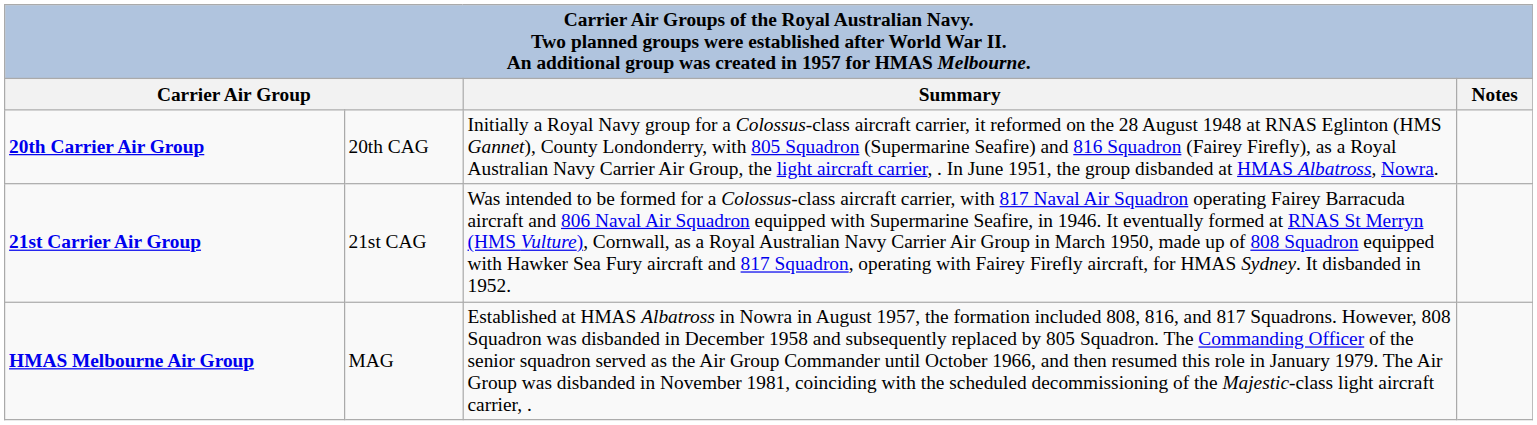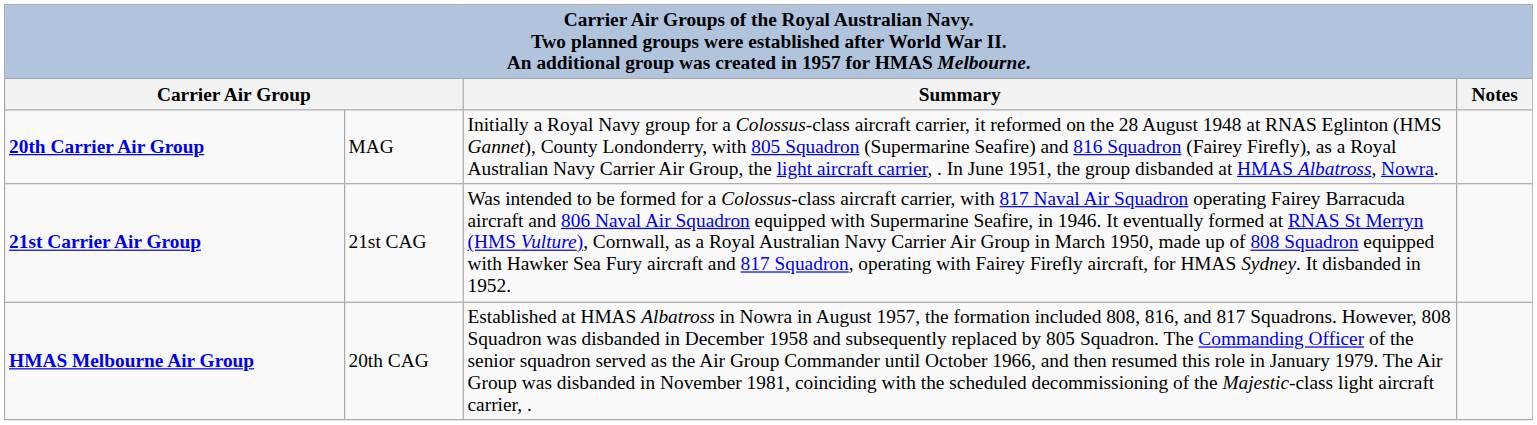(389, 146) 20th CAG -> (371, 146) MAG
(371, 360) MAG -> (389, 360) 20th CAG
